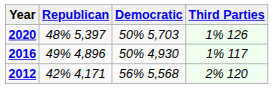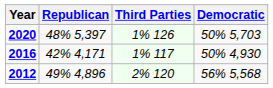columns swapped: (149, 15) <-> (227, 15)
(76, 54) 49% 4,896 -> (76, 54) 42% 4,171
(76, 74) 42% 4,171 -> (76, 74) 49% 4,896
